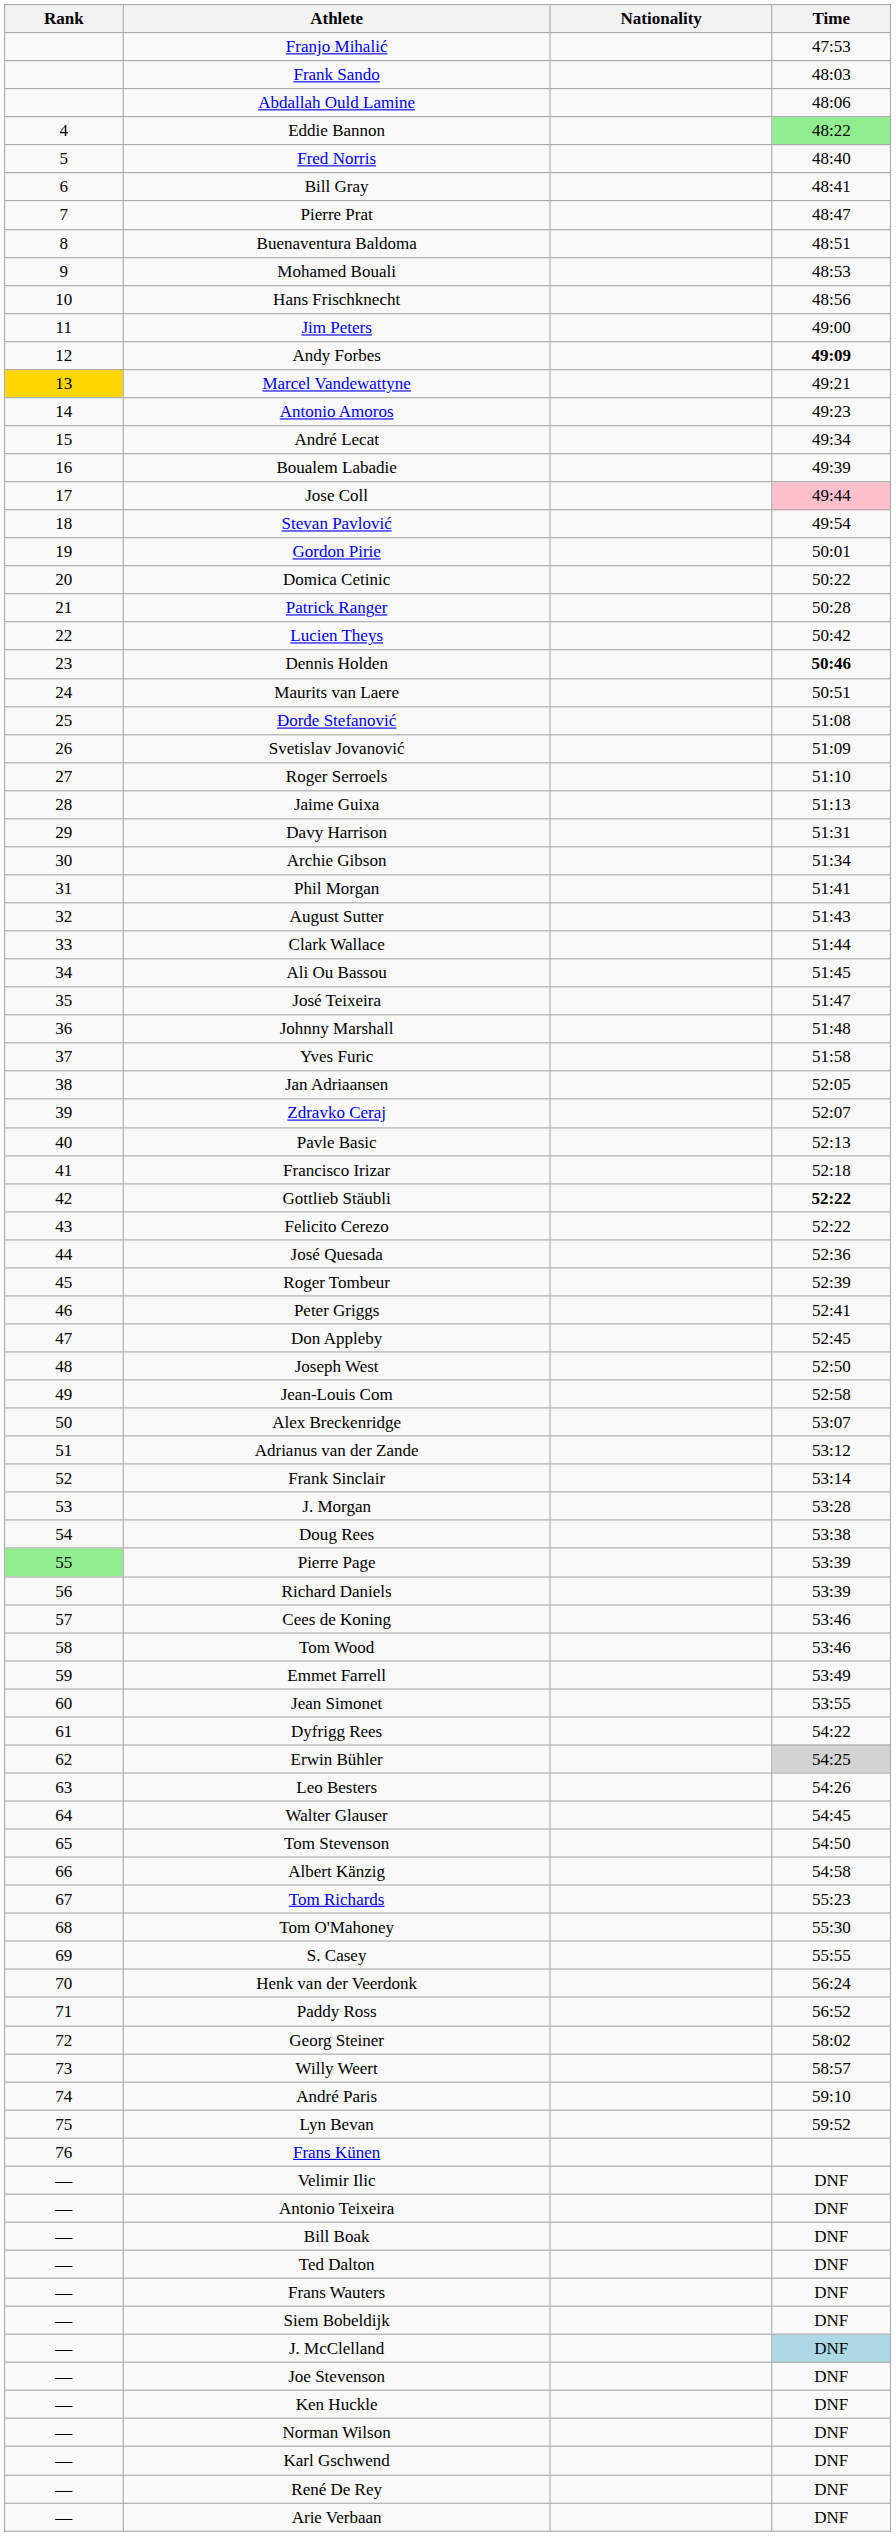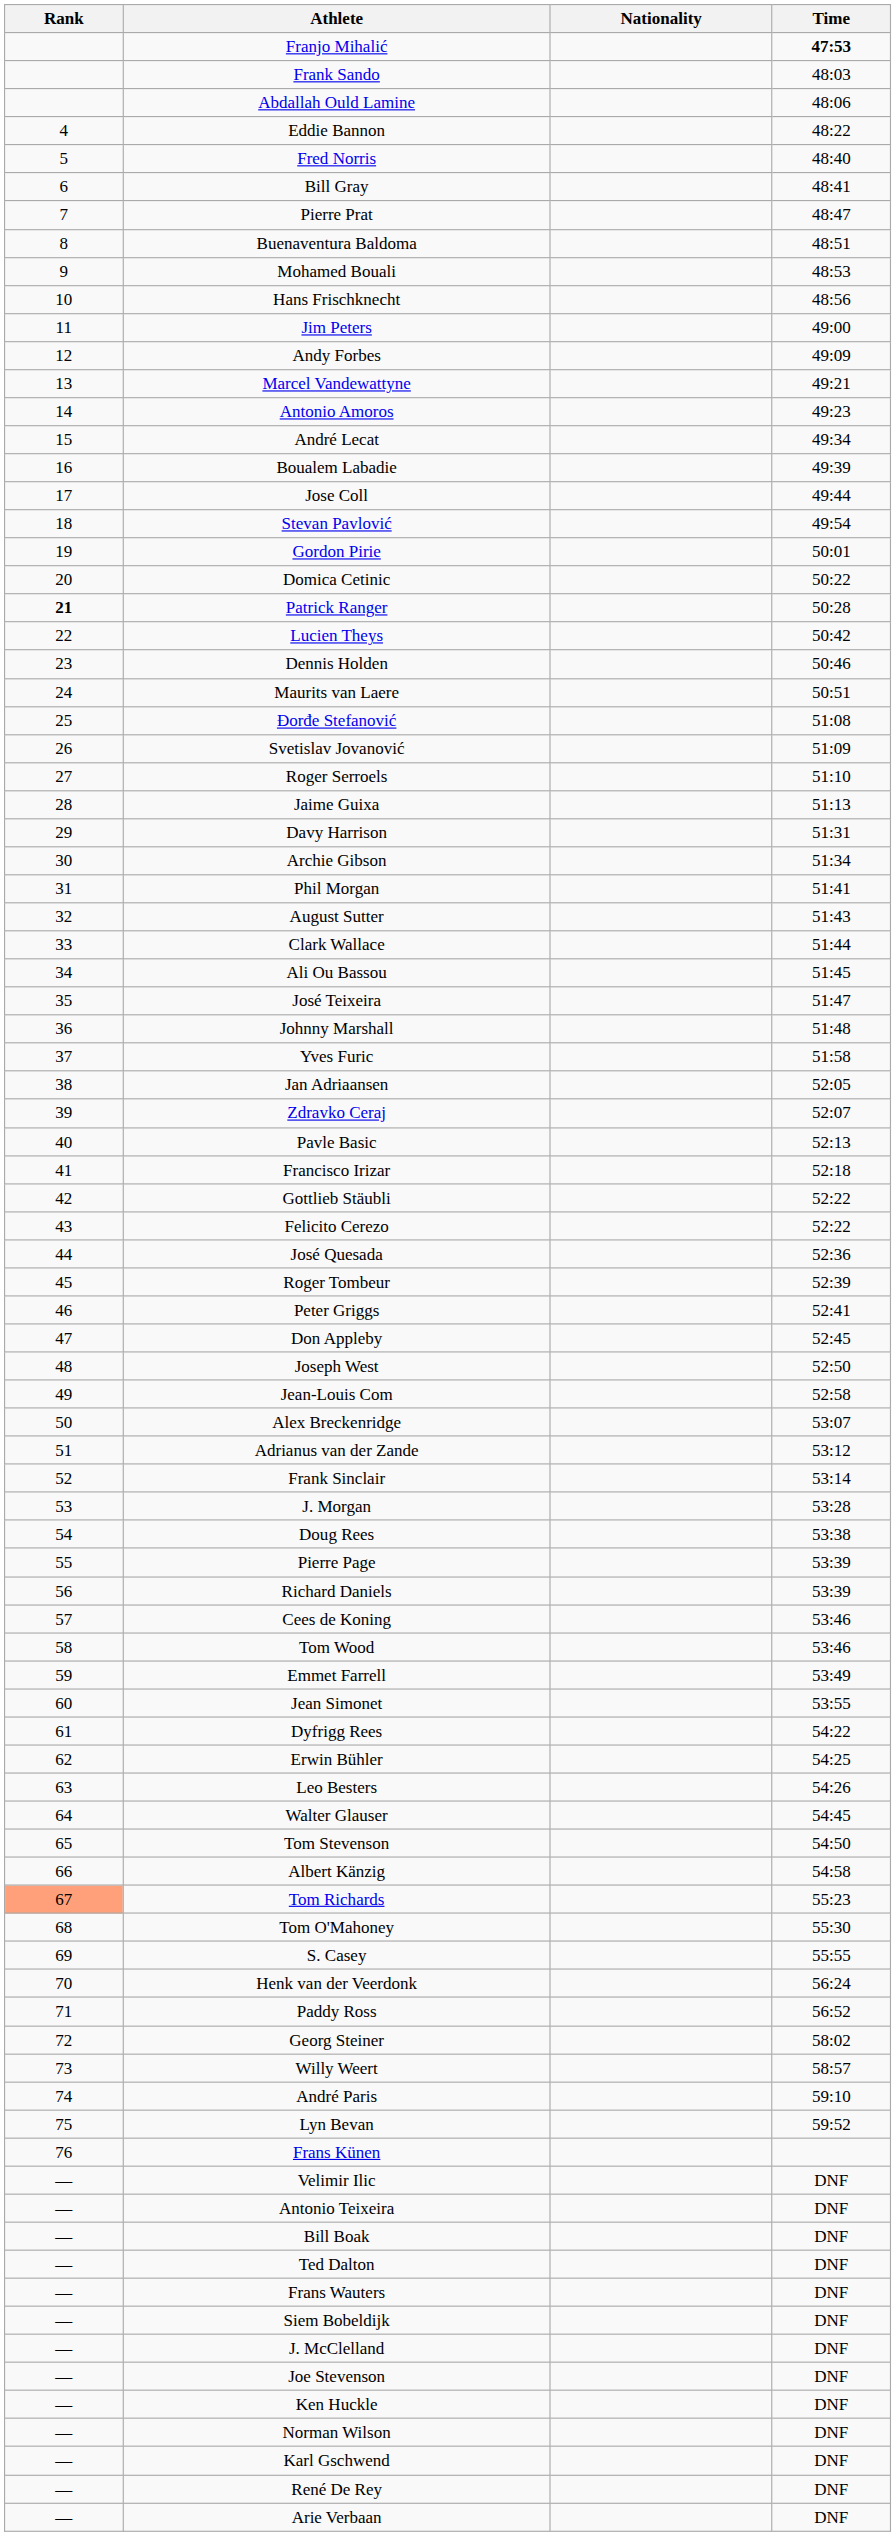(831, 46) normal -> (831, 46) bold
(831, 131) lightgreen background -> (831, 131) no background
(831, 355) bold -> (831, 355) normal
(64, 383) gold background -> (64, 383) no background
(831, 495) pink background -> (831, 495) no background
(64, 608) normal -> (64, 608) bold
(831, 664) bold -> (831, 664) normal
(831, 1197) bold -> (831, 1197) normal
(64, 1562) lightgreen background -> (64, 1562) no background
(831, 1759) lightgrey background -> (831, 1759) no background
(64, 1899) no background -> (64, 1899) lightsalmon background
(831, 2348) lightblue background -> (831, 2348) no background
